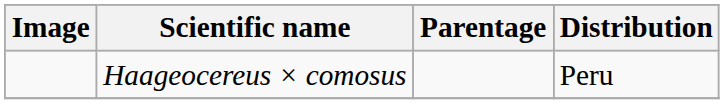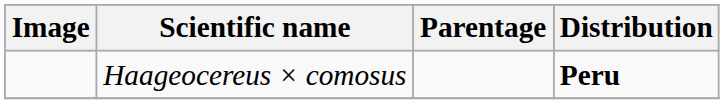(587, 74) normal -> (590, 74) bold
